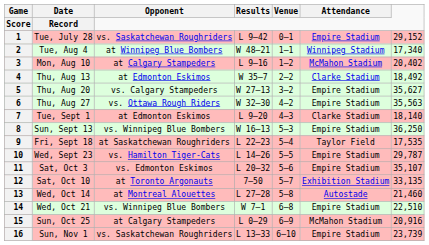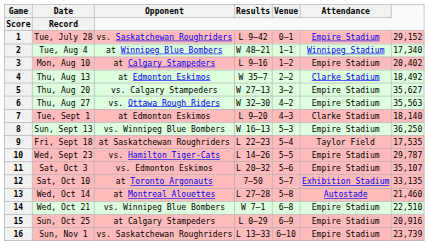(346, 63) McMahon Stadium -> (346, 63) Empire Stadium
(346, 221) McMahon Stadium -> (346, 221) Empire Stadium
